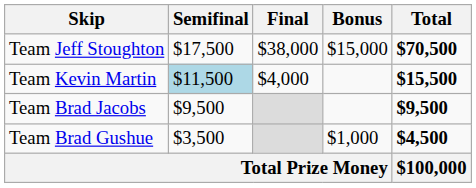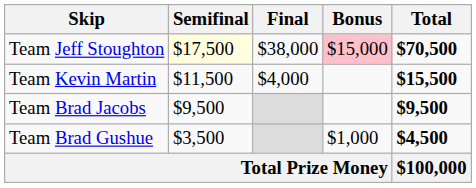(203, 49) no background -> (203, 49) lightyellow background
(357, 49) no background -> (357, 49) pink background
(203, 78) lightblue background -> (203, 78) no background
